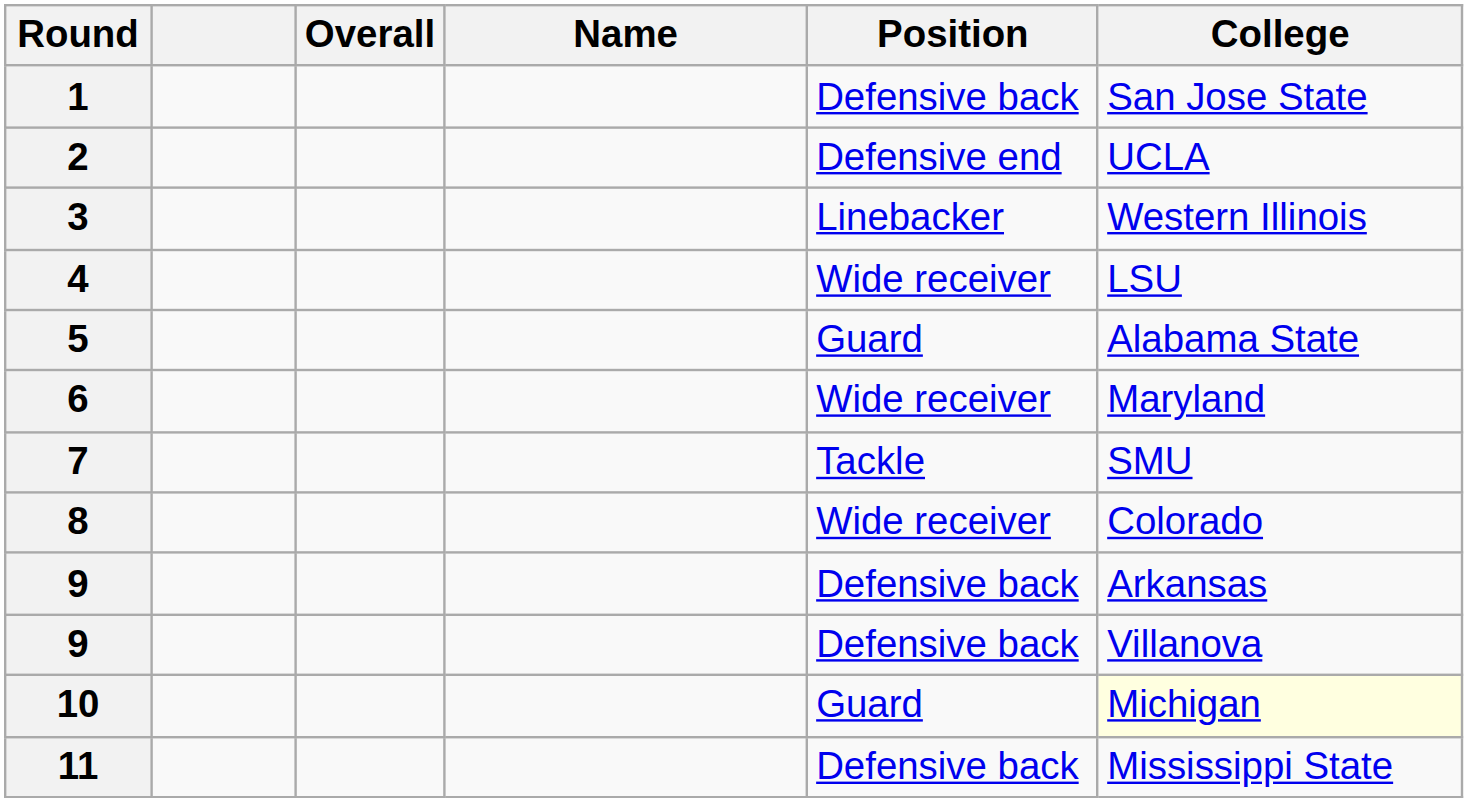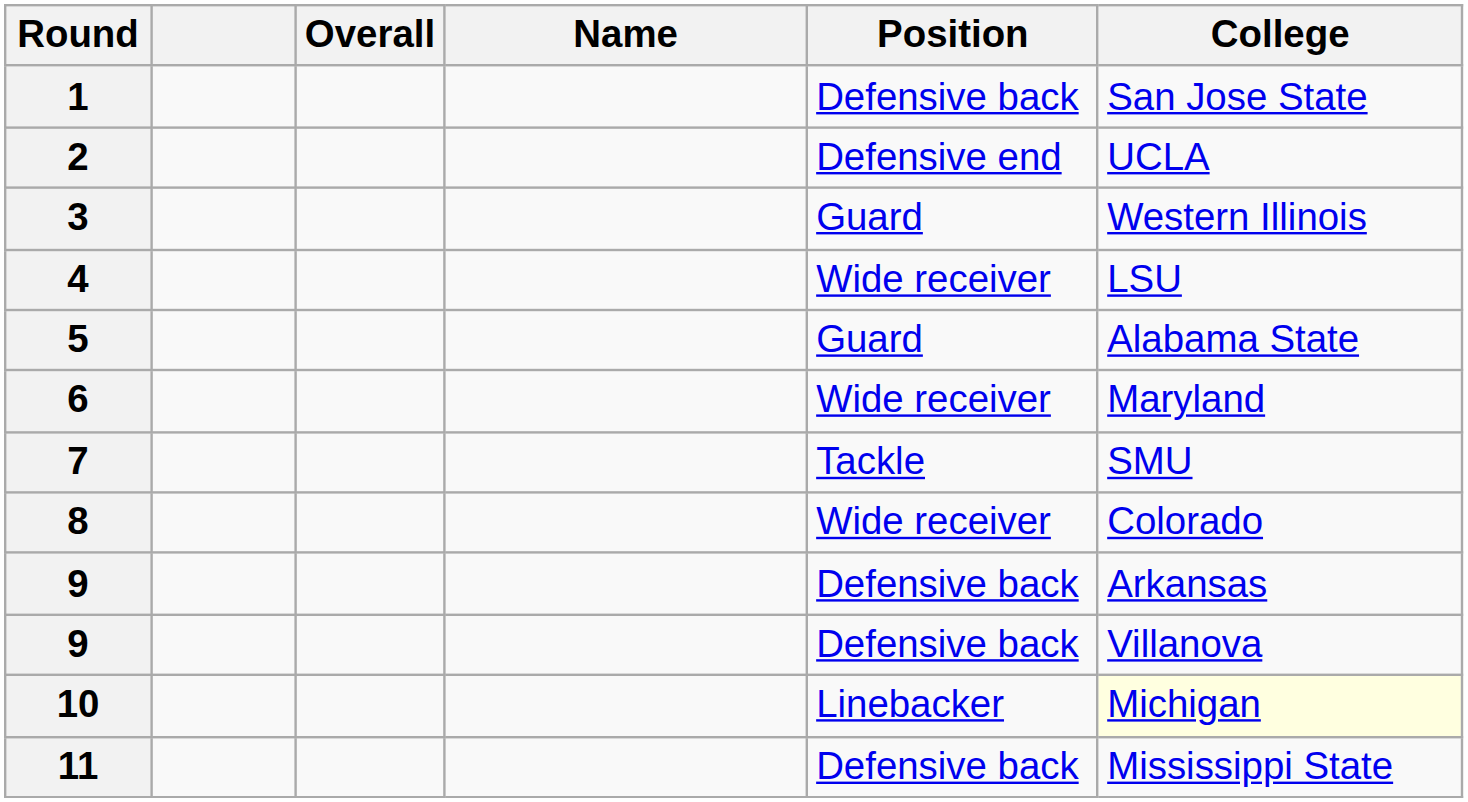(910, 217) Linebacker -> (870, 217) Guard
(870, 704) Guard -> (910, 704) Linebacker
